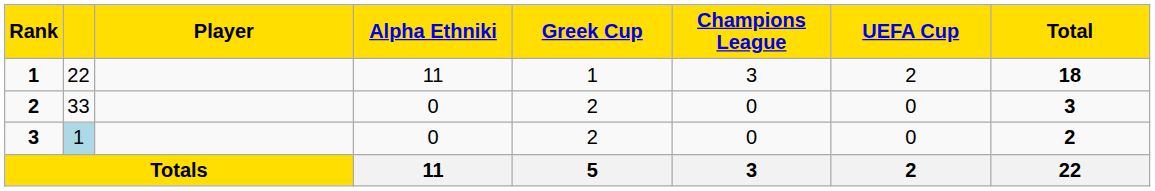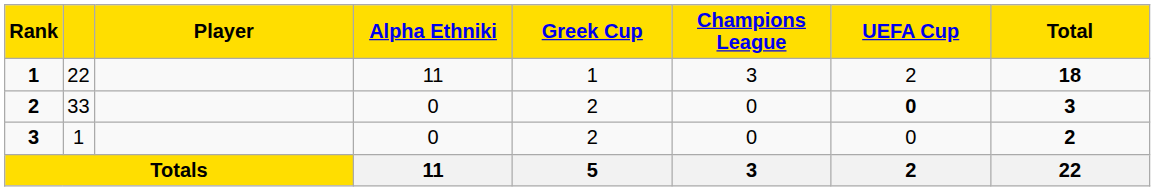(911, 106) normal -> (911, 106) bold
(78, 138) lightblue background -> (78, 138) no background
